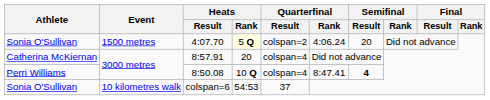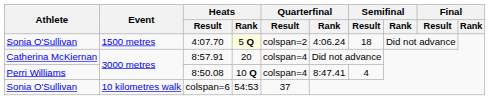(366, 42) 20 -> (366, 42) 18
(366, 72) bold -> (366, 72) normal
